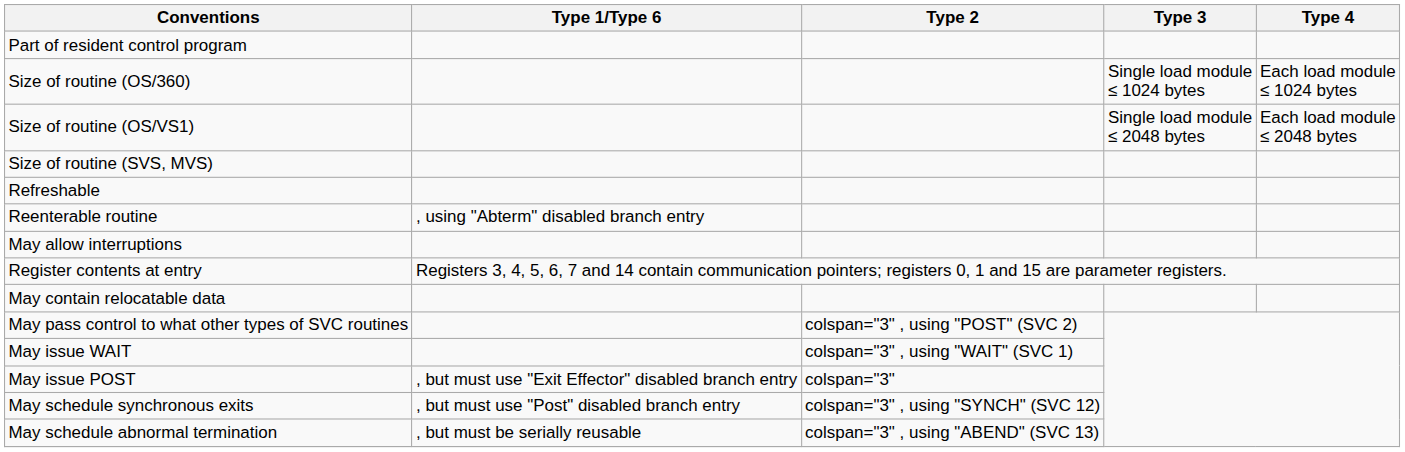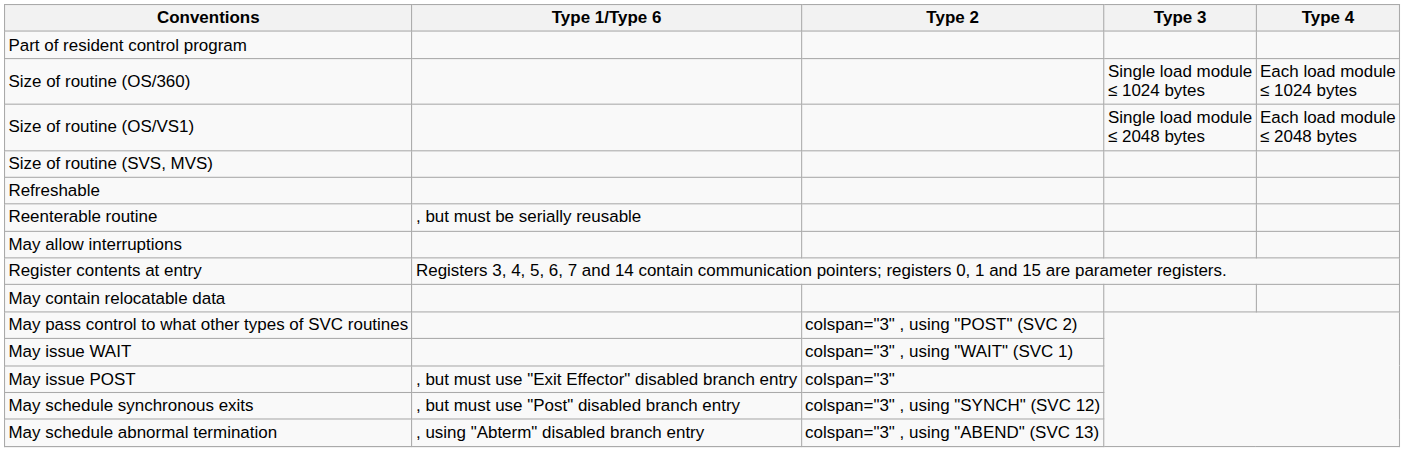(560, 217) , using "Abterm" disabled branch entry -> (529, 217) , but must be serially reusable
(529, 432) , but must be serially reusable -> (560, 432) , using "Abterm" disabled branch entry
